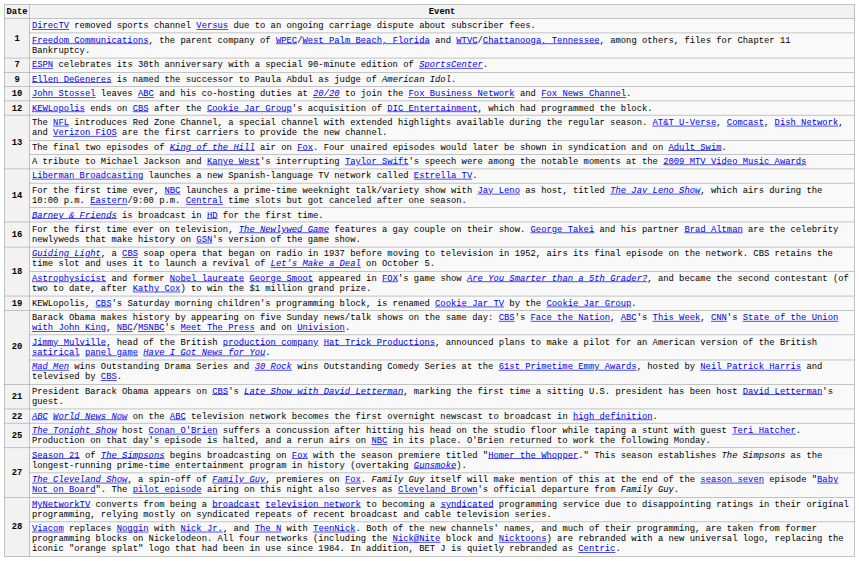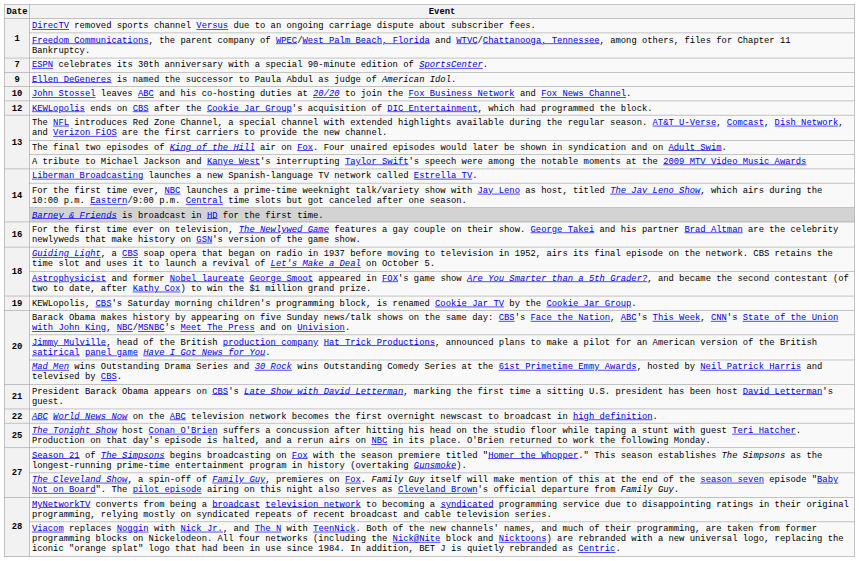(178, 215) no background -> (178, 215) lightgrey background
